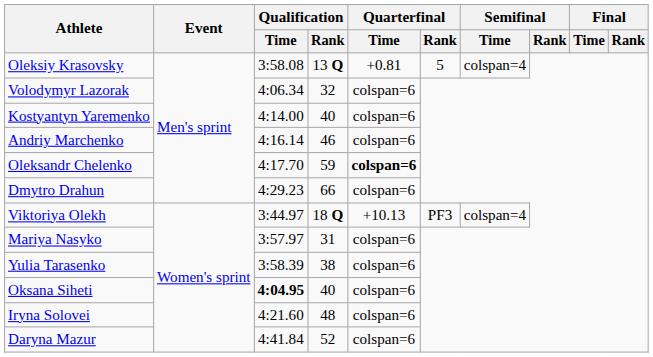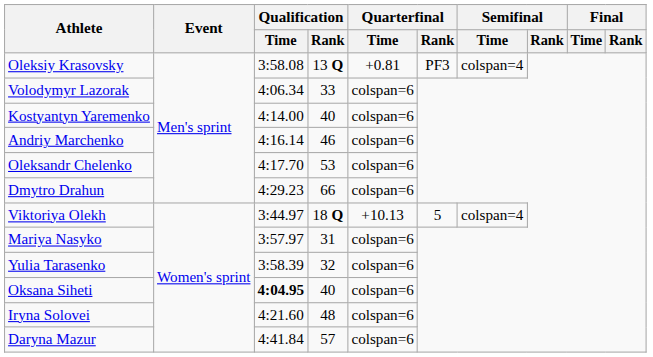(440, 65) 5 -> (437, 65) PF3
(328, 90) 32 -> (328, 90) 33
(328, 165) 59 -> (328, 165) 53
(384, 165) bold -> (383, 165) normal
(440, 215) PF3 -> (437, 215) 5
(328, 265) 38 -> (328, 265) 32
(328, 340) 52 -> (328, 340) 57
